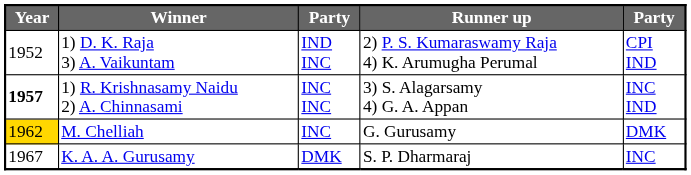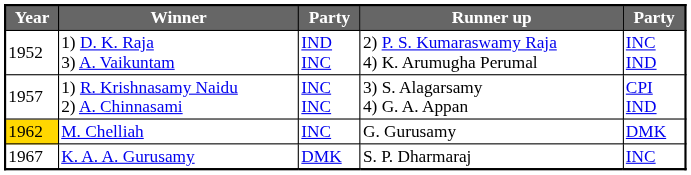(641, 52) CPI IND -> (641, 52) INC IND
(26, 96) bold -> (26, 96) normal
(641, 96) INC IND -> (641, 96) CPI IND
